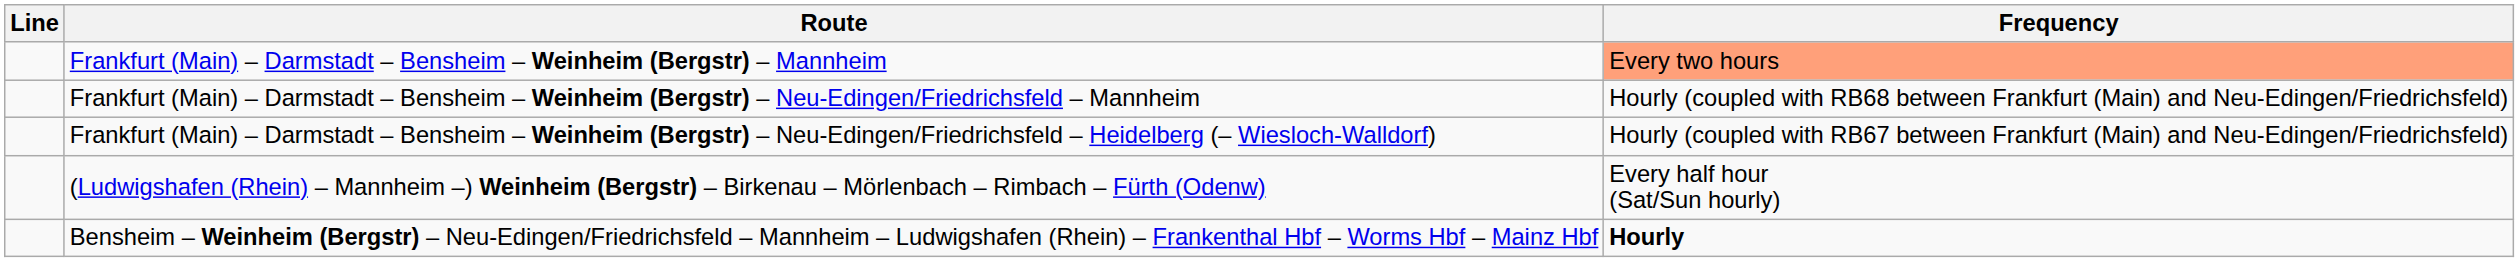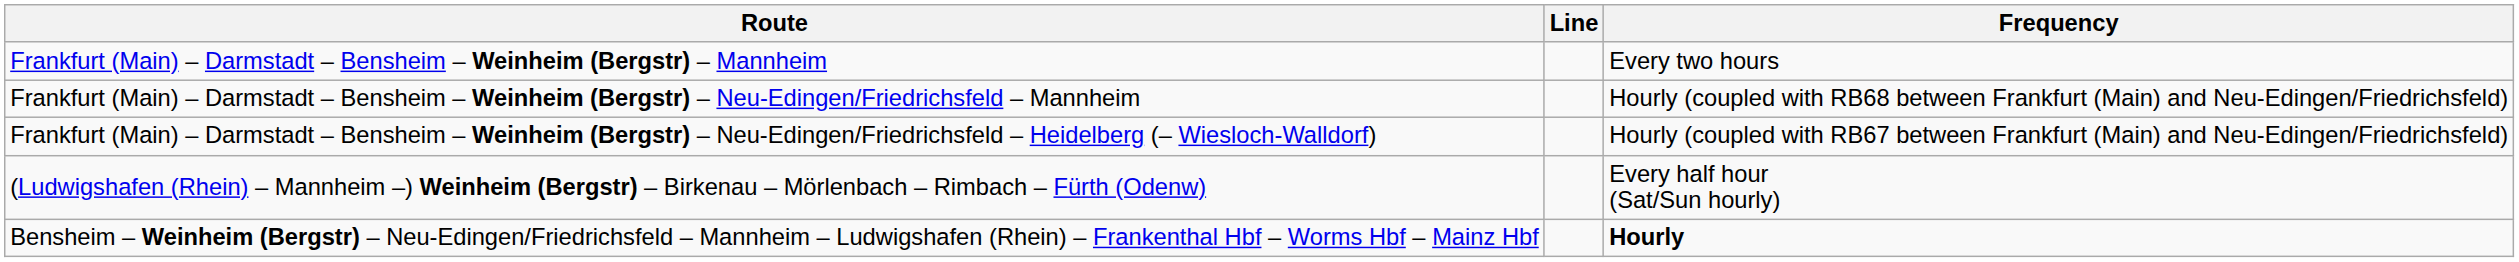columns swapped: (35, 23) <-> (834, 23)
(1694, 60) lightsalmon background -> (1694, 60) no background
